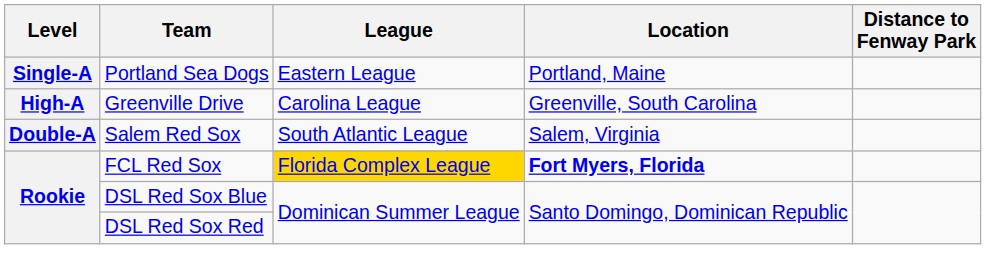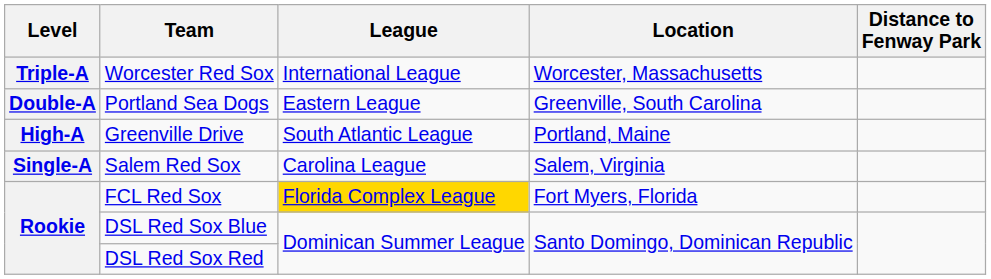+ row: (189, 72)
(52, 72) Single-A -> (52, 103) Double-A
(597, 72) Portland, Maine -> (648, 103) Greenville, South Carolina
(349, 103) Carolina League -> (378, 134) South Atlantic League
(643, 103) Greenville, South Carolina -> (602, 134) Portland, Maine
(52, 134) Double-A -> (52, 165) Single-A
(373, 134) South Atlantic League -> (354, 165) Carolina League
(617, 165) bold -> (616, 196) normal
